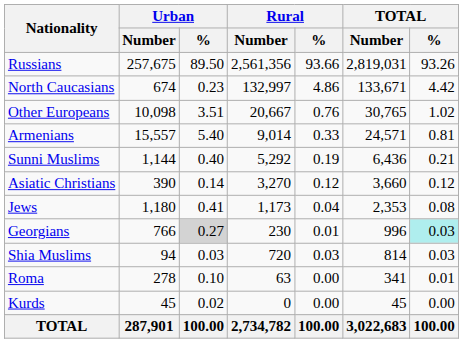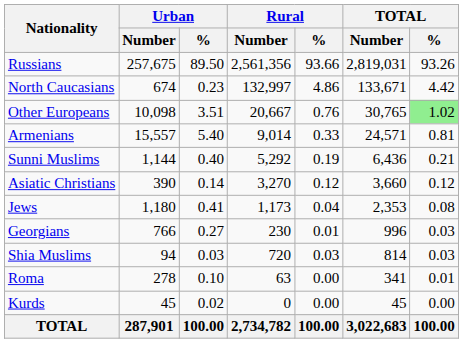(442, 111) no background -> (442, 111) lightgreen background
(211, 231) lightgrey background -> (211, 231) no background
(442, 231) paleturquoise background -> (442, 231) no background
